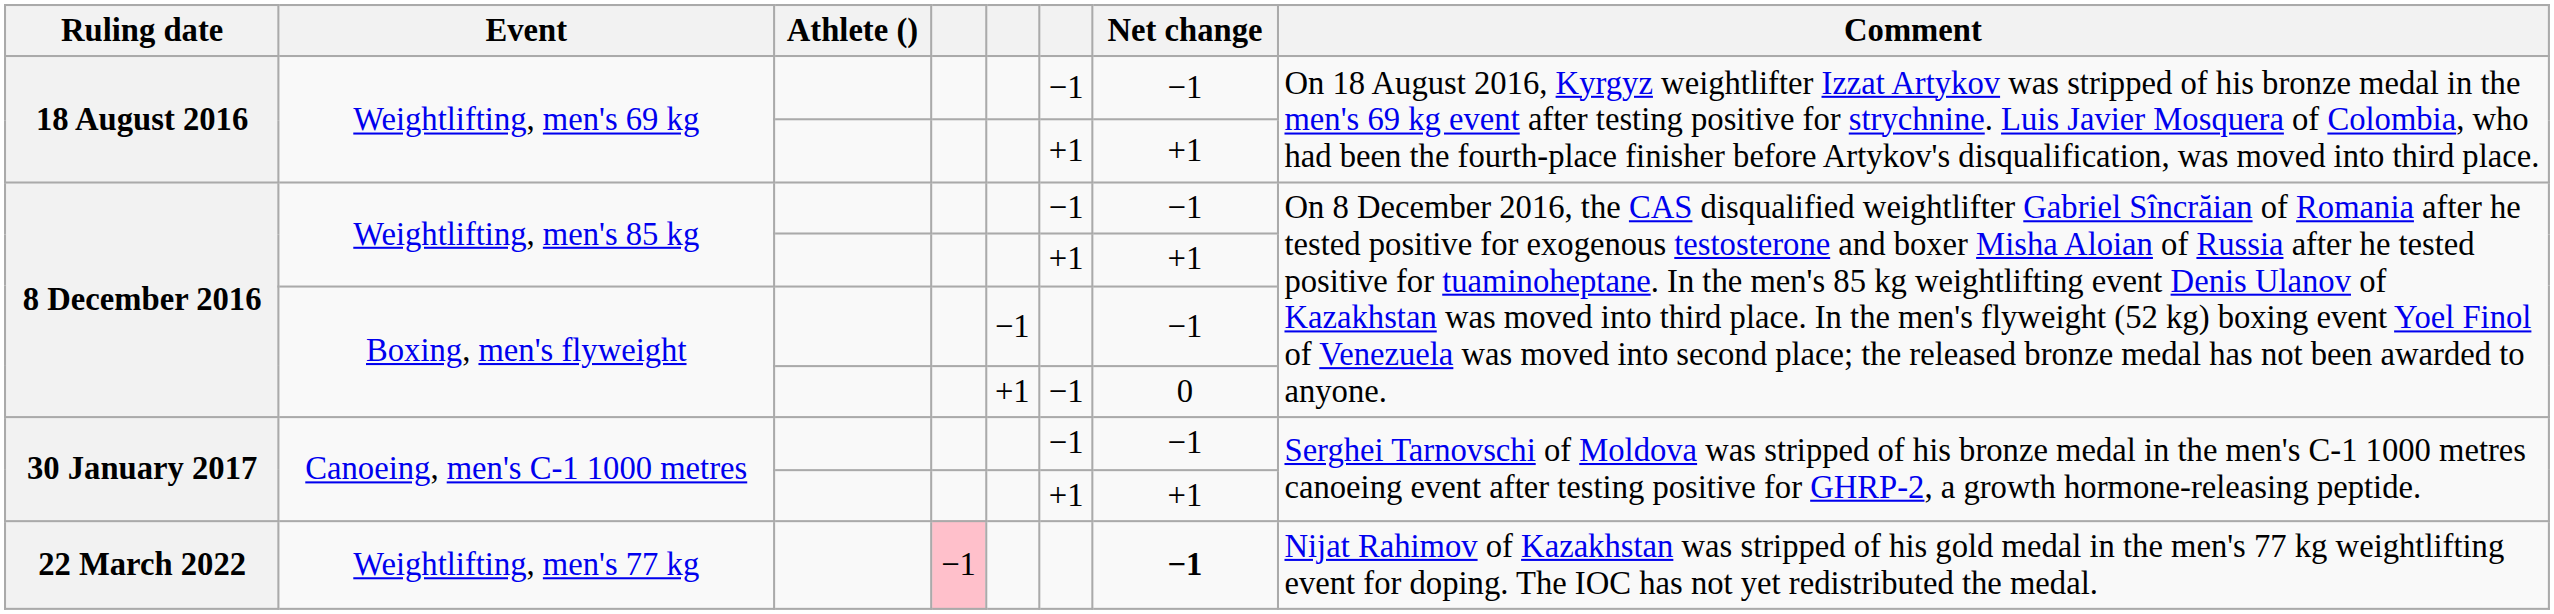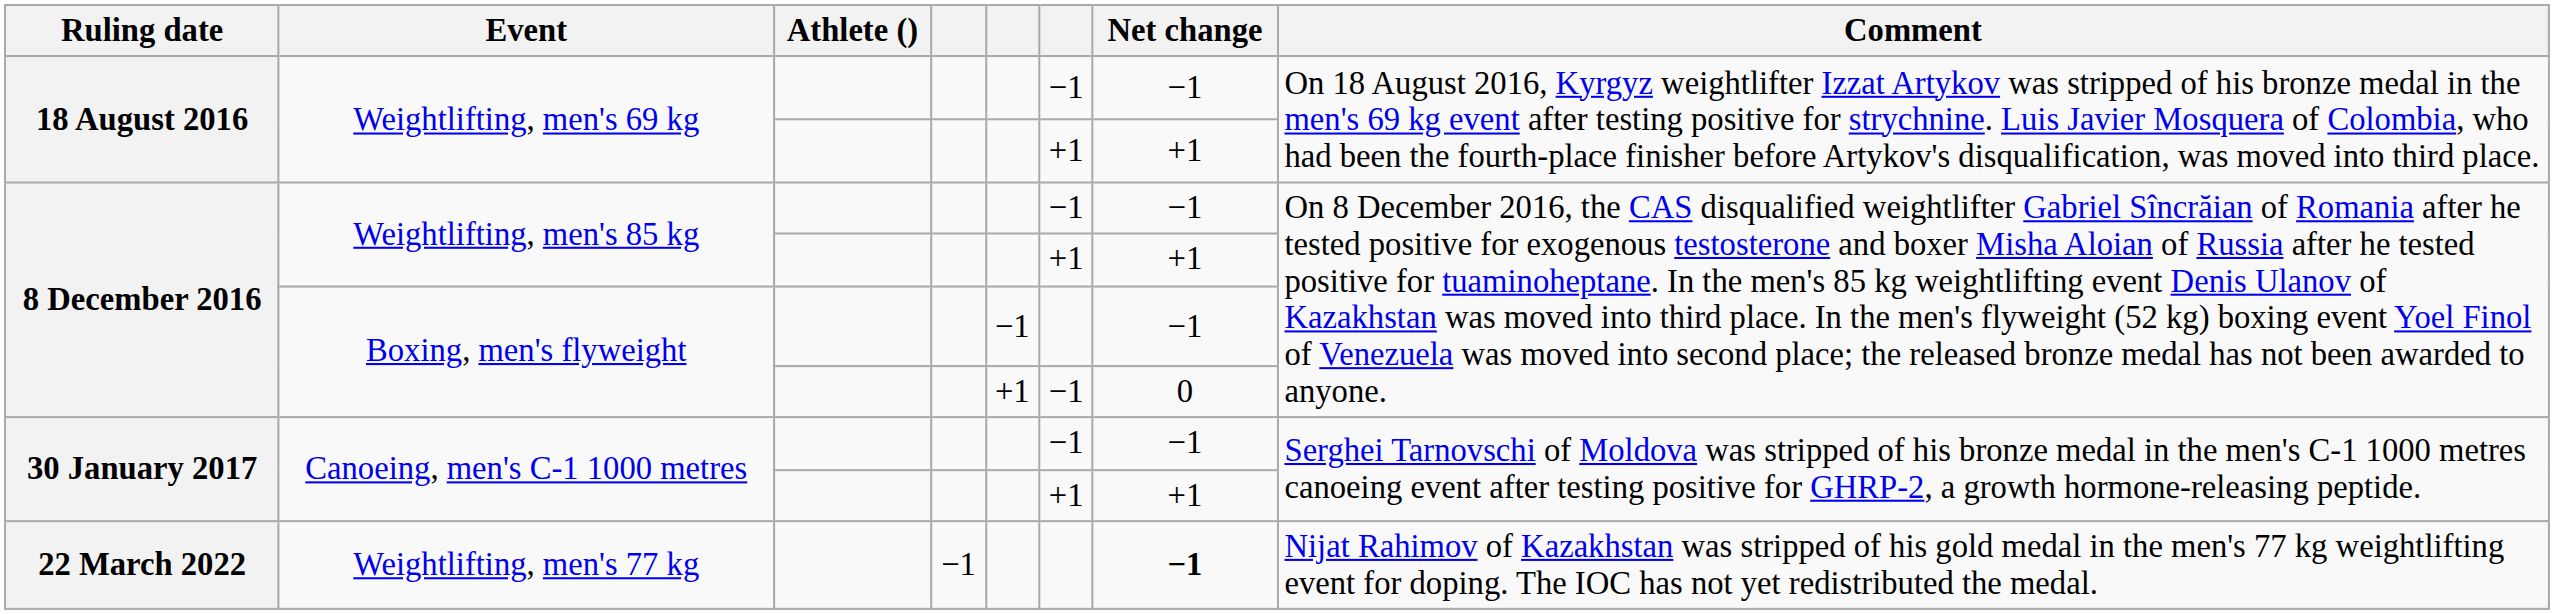(958, 564) pink background -> (958, 564) no background
